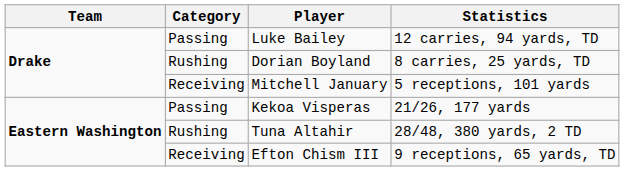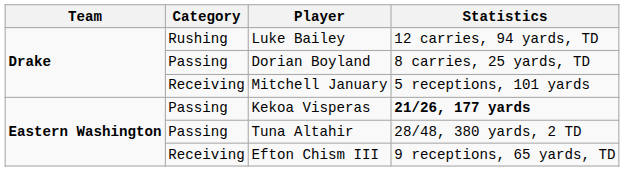(198, 39) Passing -> (198, 39) Rushing
(198, 62) Rushing -> (198, 62) Passing
(462, 109) normal -> (462, 109) bold
(198, 132) Rushing -> (198, 132) Passing
